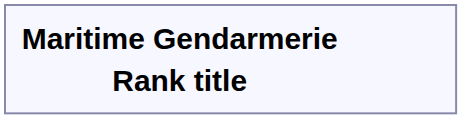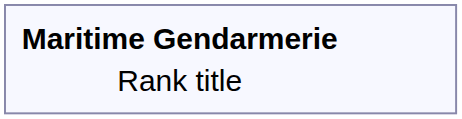(180, 80) bold -> (180, 80) normal
